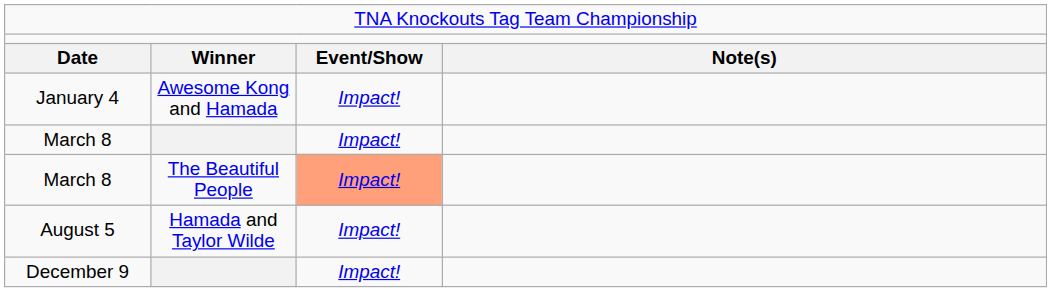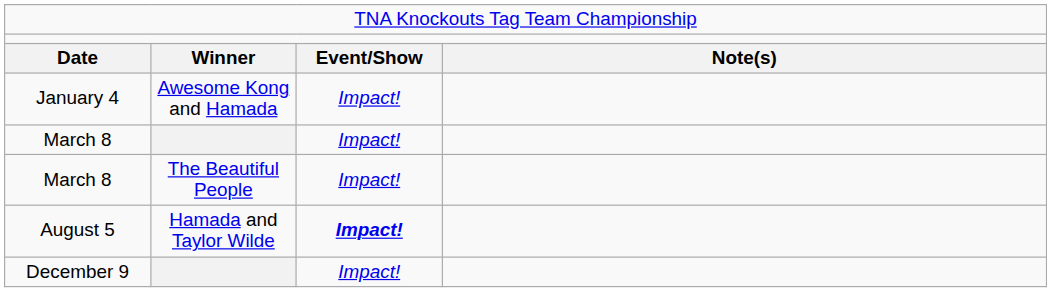(369, 179) lightsalmon background -> (369, 179) no background
(369, 230) normal -> (369, 230) bold
